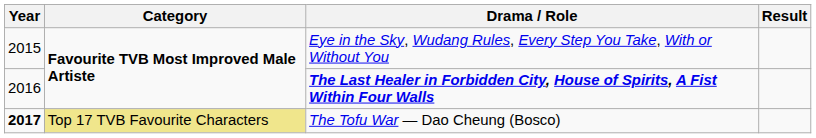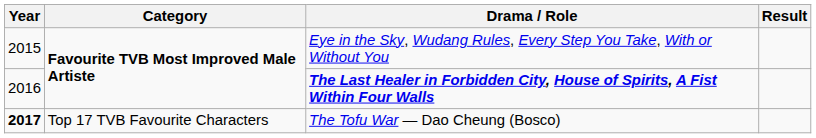(158, 120) khaki background -> (158, 120) no background
